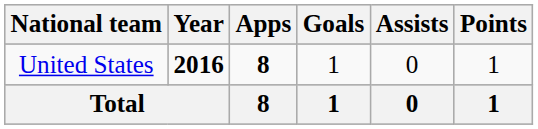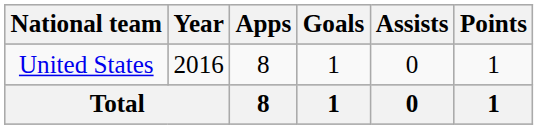(199, 64) bold -> (199, 64) normal
(263, 64) bold -> (263, 64) normal
